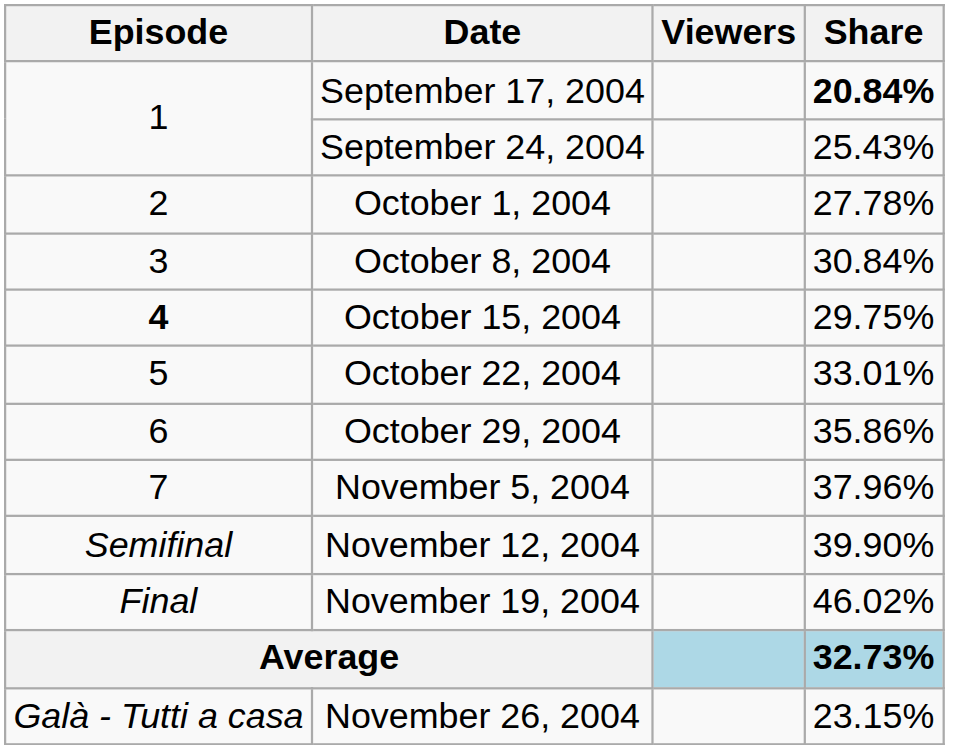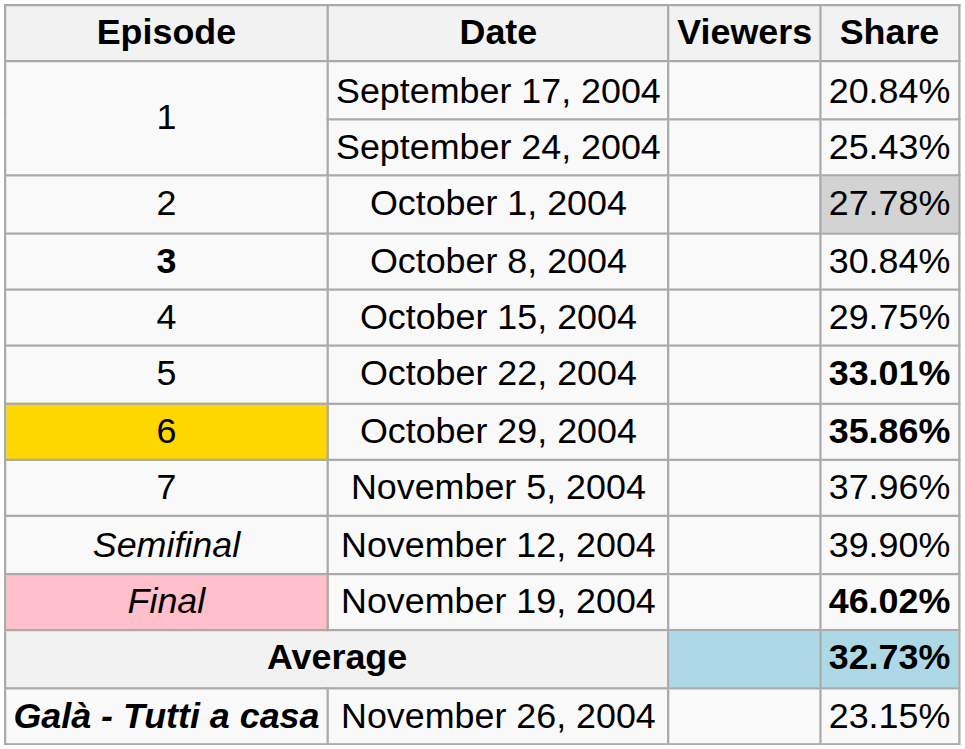(874, 89) bold -> (889, 89) normal
(874, 203) no background -> (889, 203) lightgrey background
(158, 260) normal -> (166, 260) bold
(158, 317) bold -> (166, 317) normal
(874, 373) normal -> (889, 373) bold
(158, 430) no background -> (166, 430) gold background
(874, 430) normal -> (889, 430) bold
(158, 601) no background -> (166, 601) pink background
(874, 601) normal -> (889, 601) bold
(158, 715) normal -> (166, 715) bold
